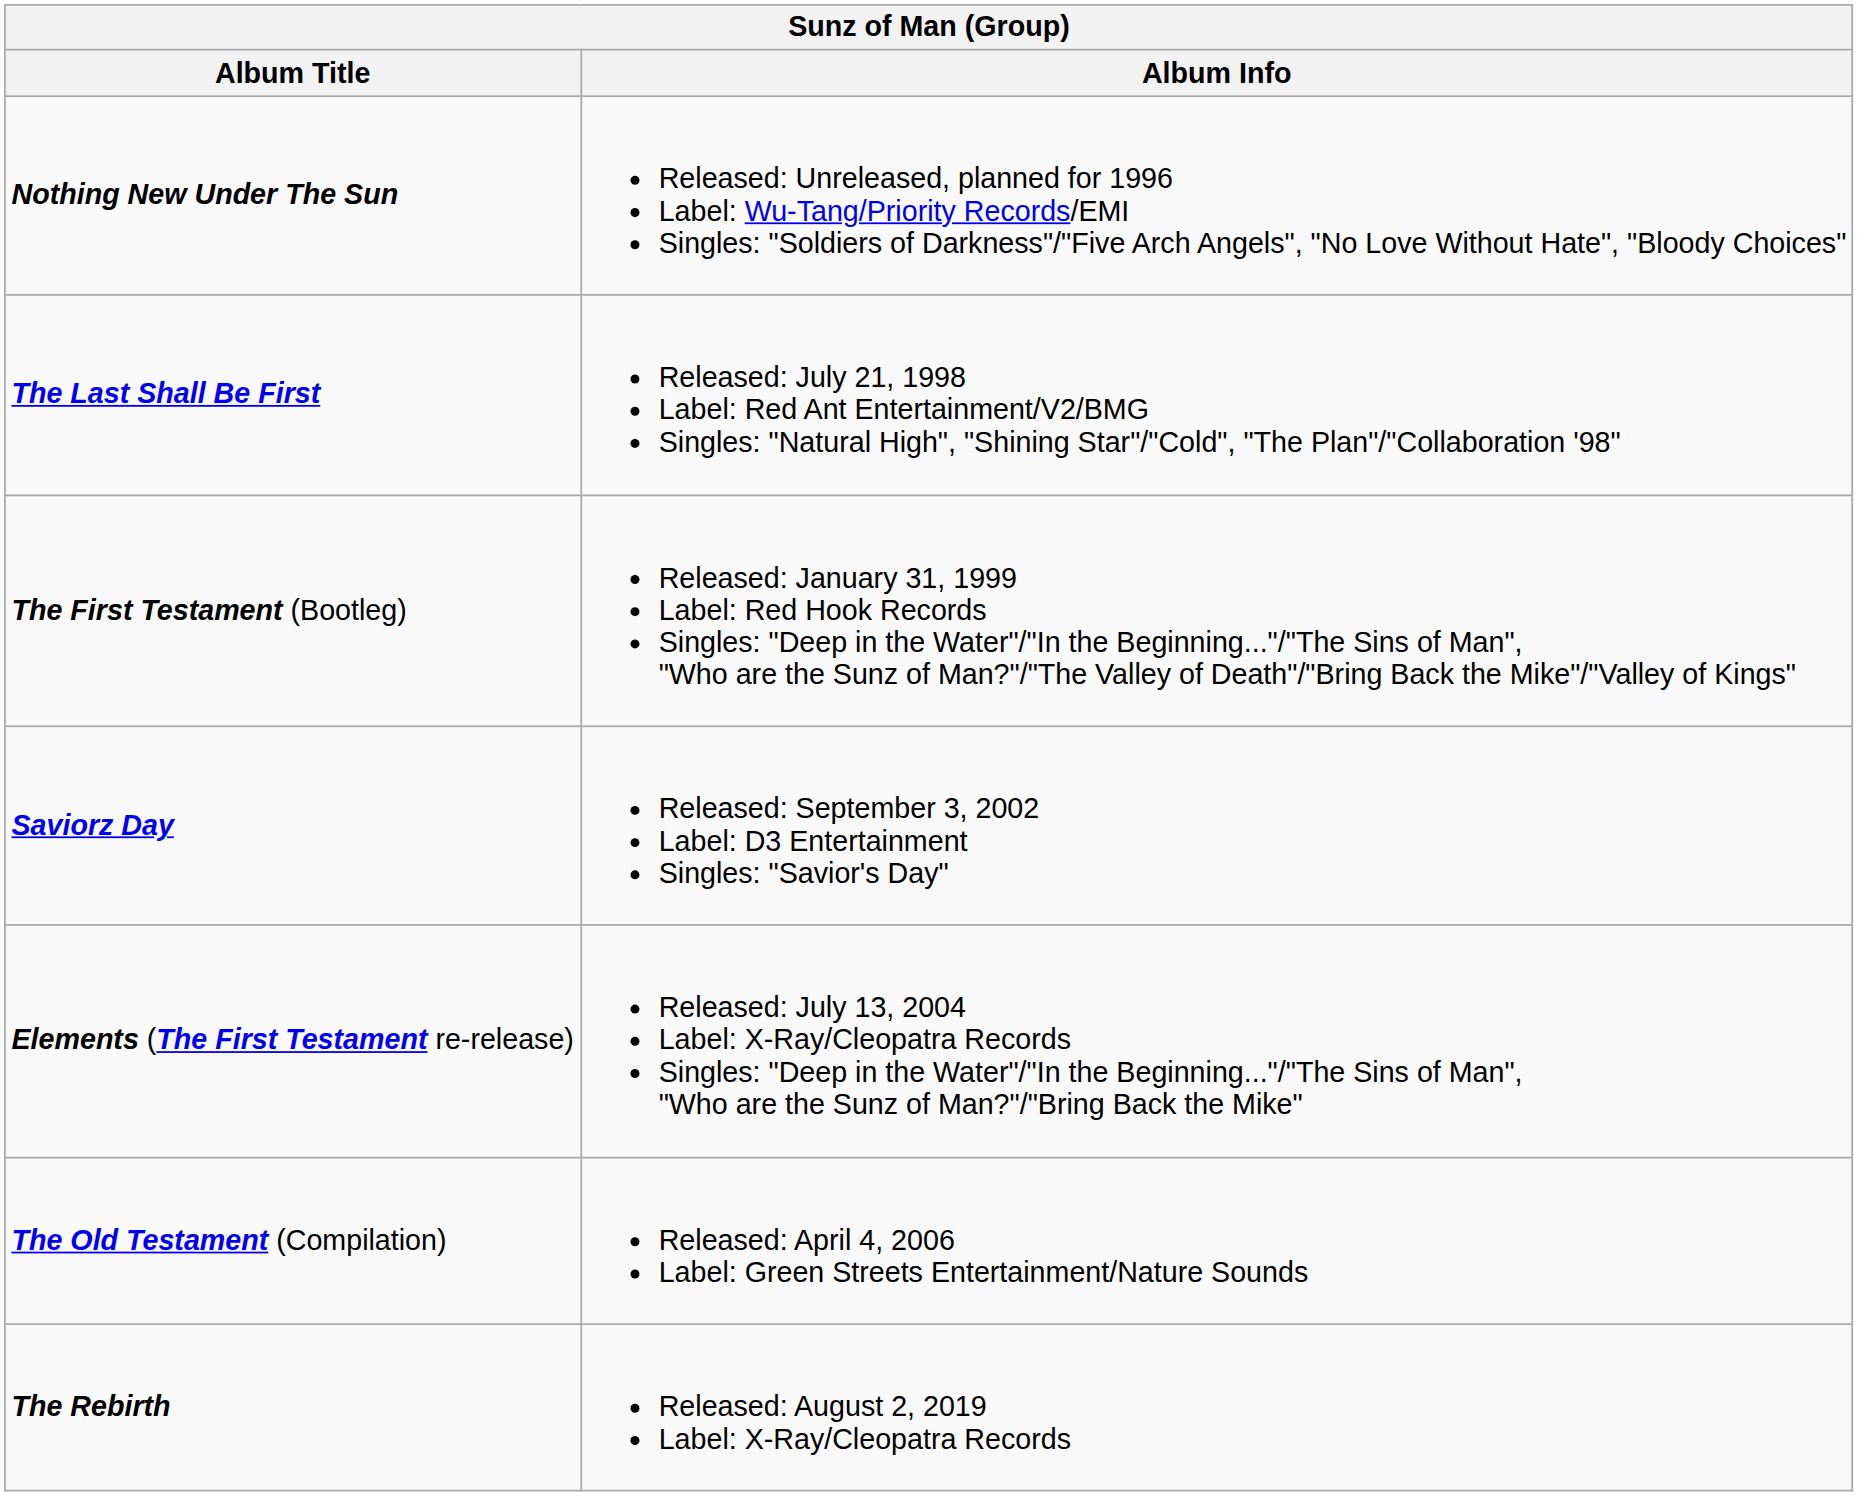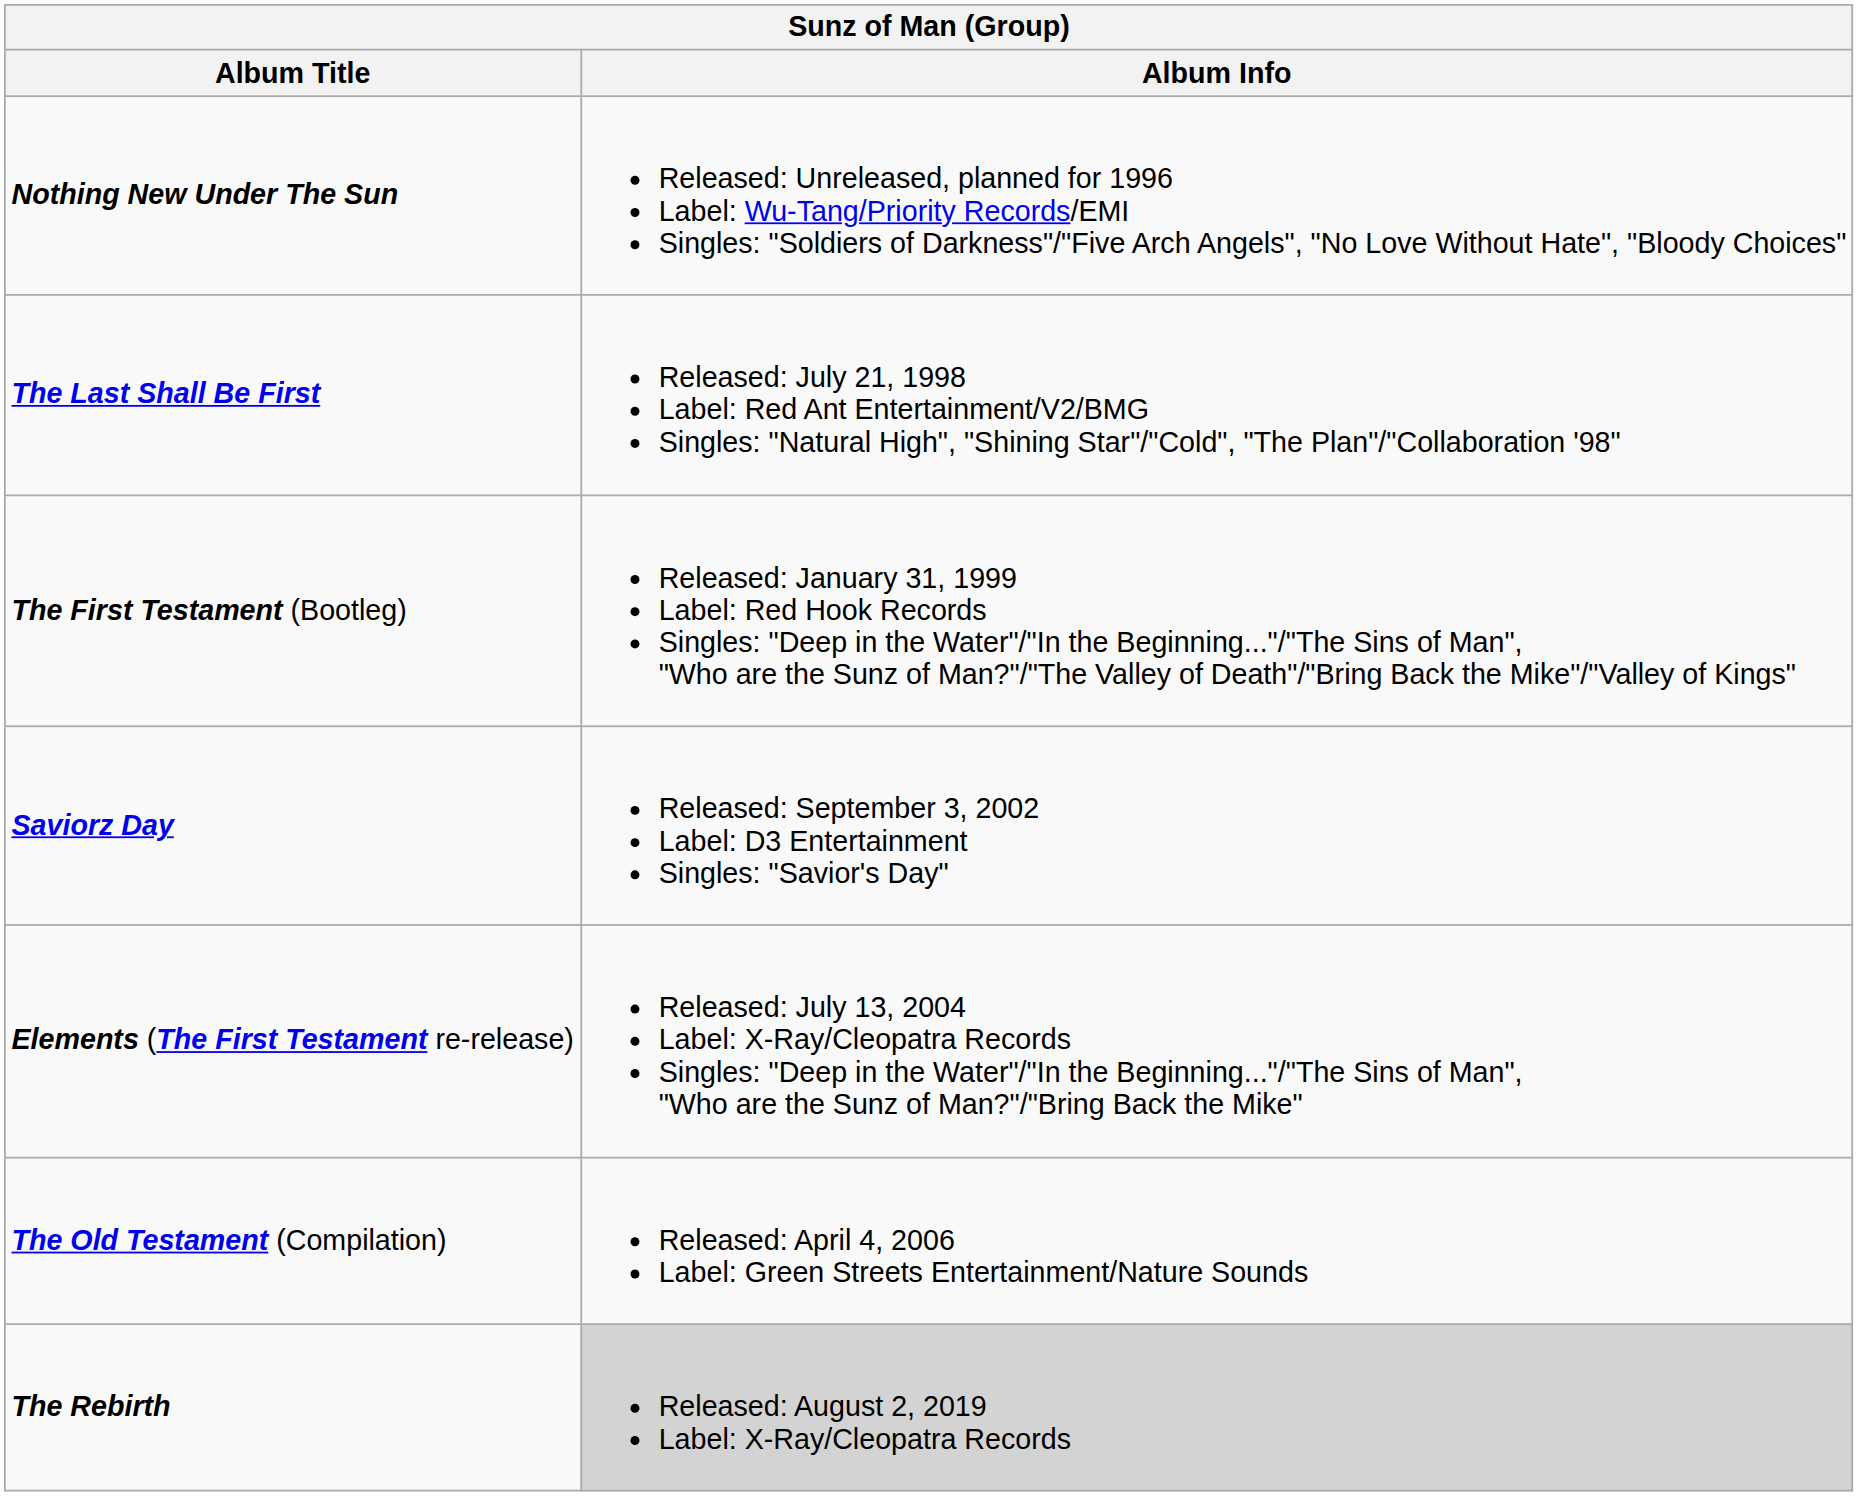(1217, 1424) no background -> (1217, 1424) lightgrey background
